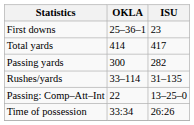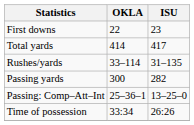(128, 29) 25–36–1 -> (115, 29) 22
rows swapped: (34, 79) <-> (35, 62)
(115, 95) 22 -> (128, 95) 25–36–1
